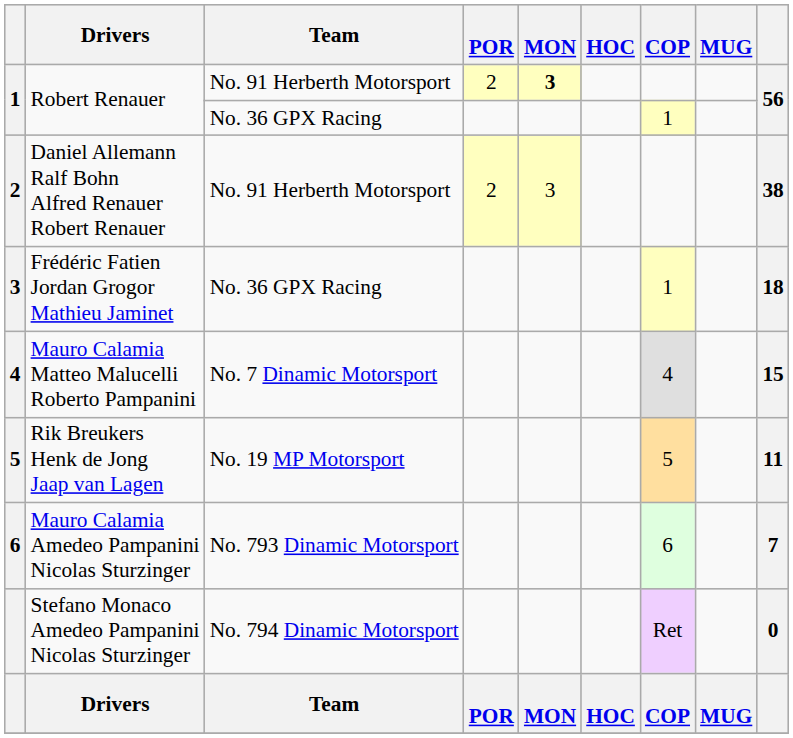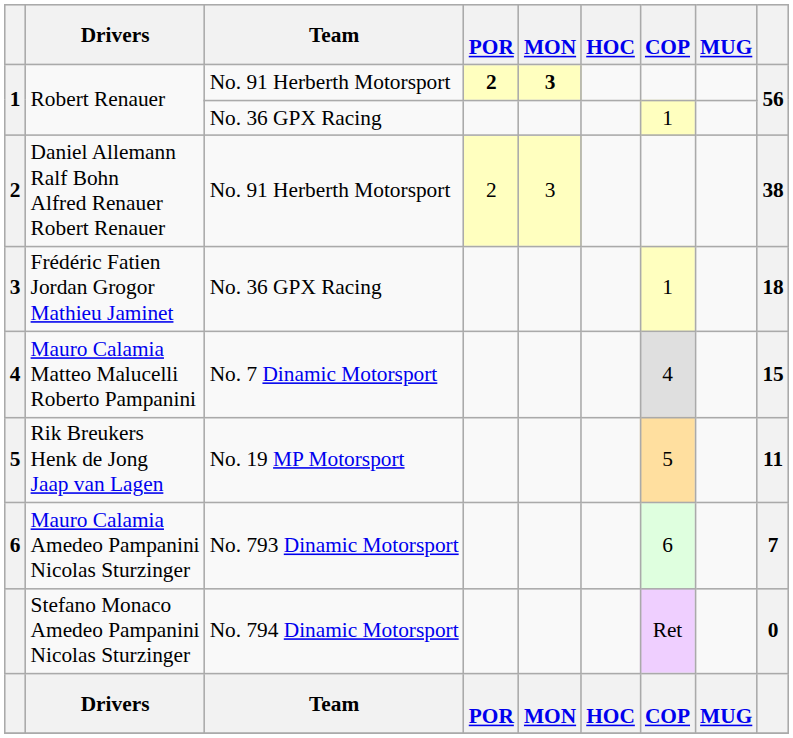(491, 82) normal -> (491, 82) bold
